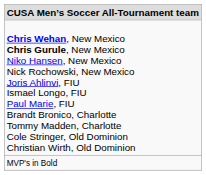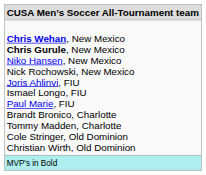(32, 164) no background -> (32, 164) paleturquoise background
